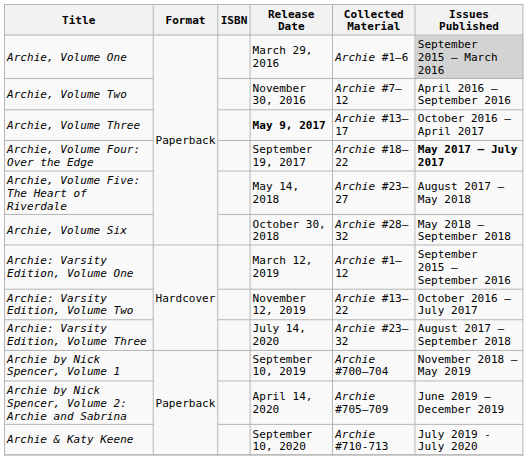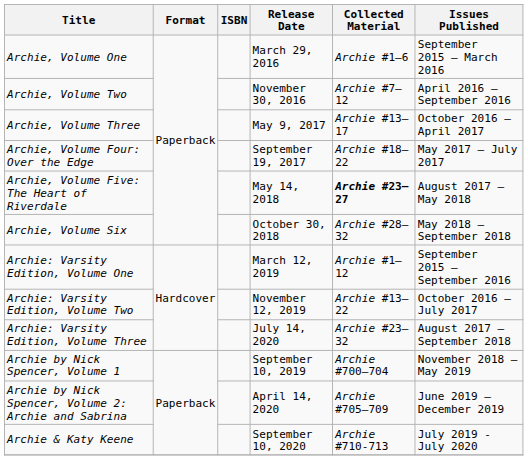(458, 57) lightgrey background -> (458, 57) no background
(289, 125) bold -> (289, 125) normal
(468, 156) bold -> (468, 156) normal
(372, 193) normal -> (372, 193) bold
